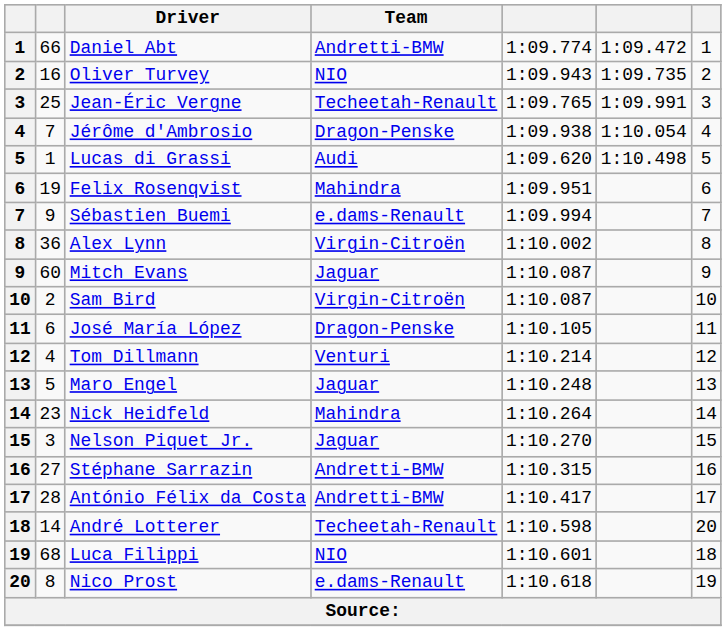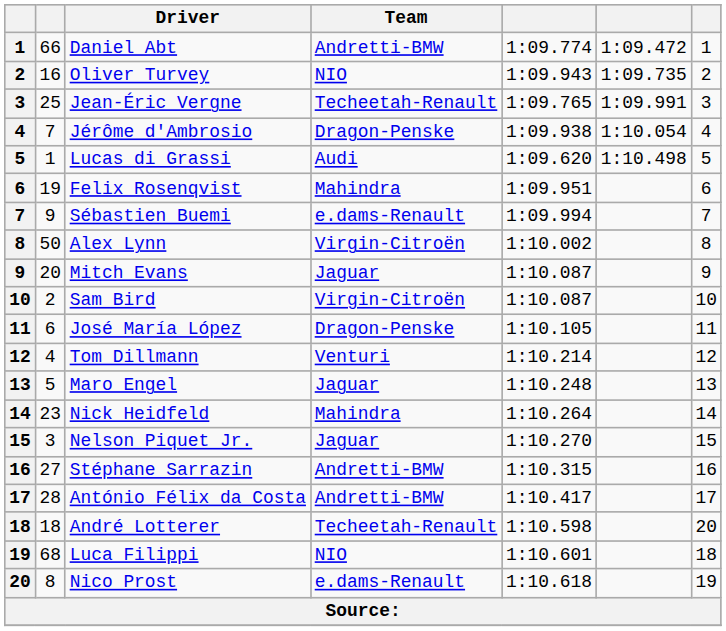(50, 245) 36 -> (50, 245) 50
(50, 273) 60 -> (50, 273) 20
(50, 527) 14 -> (50, 527) 18
